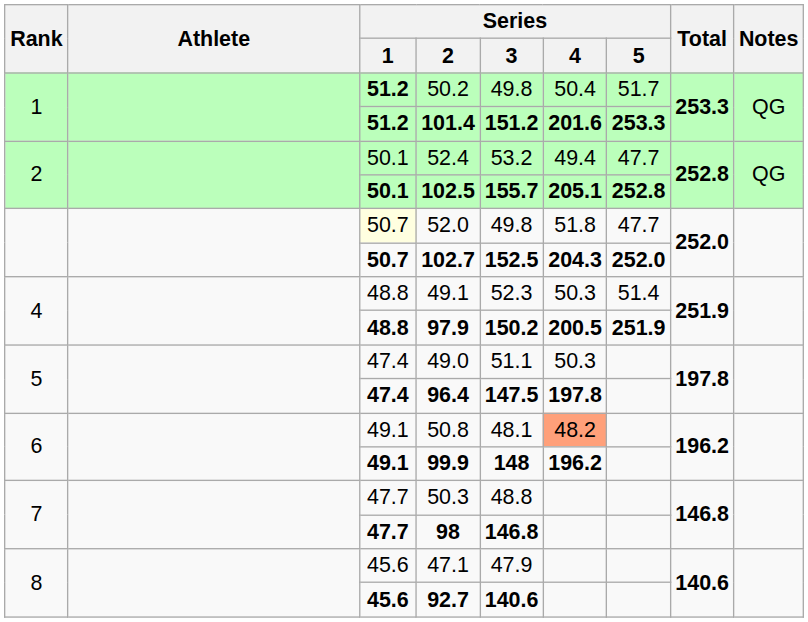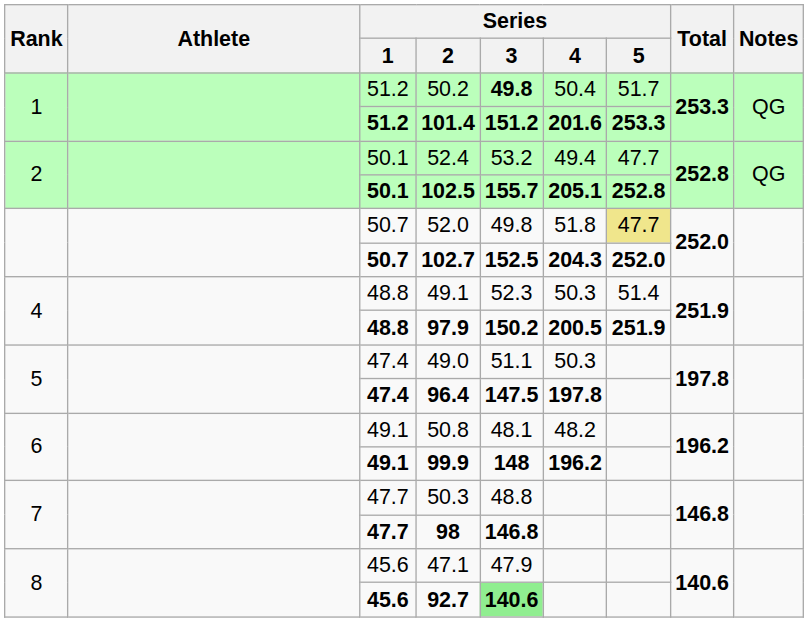(388, 89) bold -> (388, 89) normal
(512, 89) normal -> (512, 89) bold
(388, 225) lightyellow background -> (388, 225) no background
(639, 225) no background -> (639, 225) khaki background
(575, 429) lightsalmon background -> (575, 429) no background
(512, 599) no background -> (512, 599) lightgreen background
